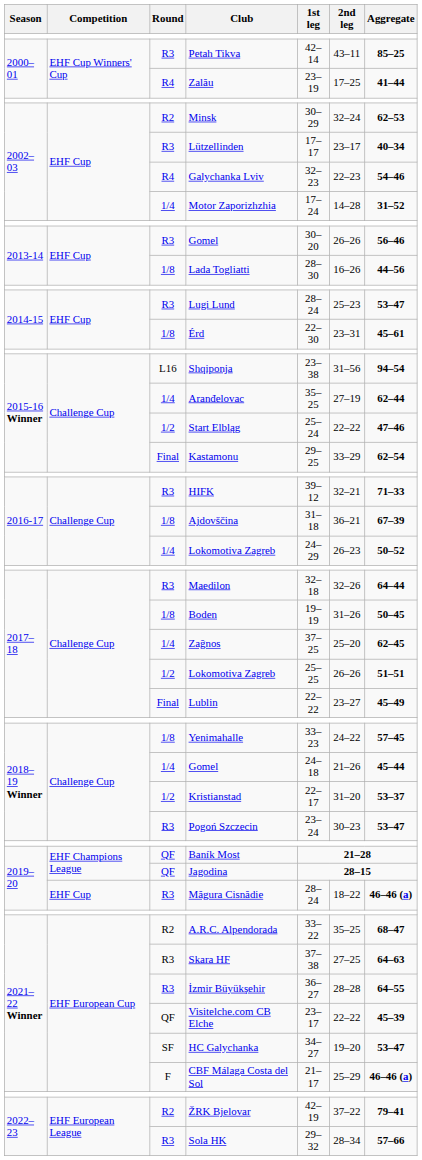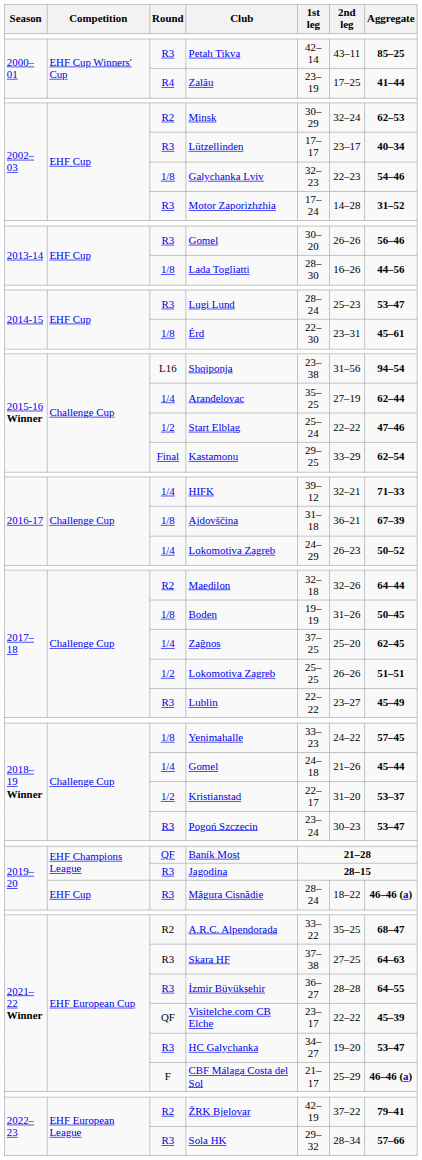(168, 176) R4 -> (168, 176) 1/8
(168, 206) 1/4 -> (168, 206) R3
(168, 491) R3 -> (168, 491) 1/4
(168, 585) R3 -> (168, 585) R2
(168, 703) Final -> (168, 703) R3
(168, 871) QF -> (168, 871) R3
(168, 1047) SF -> (168, 1047) R3
